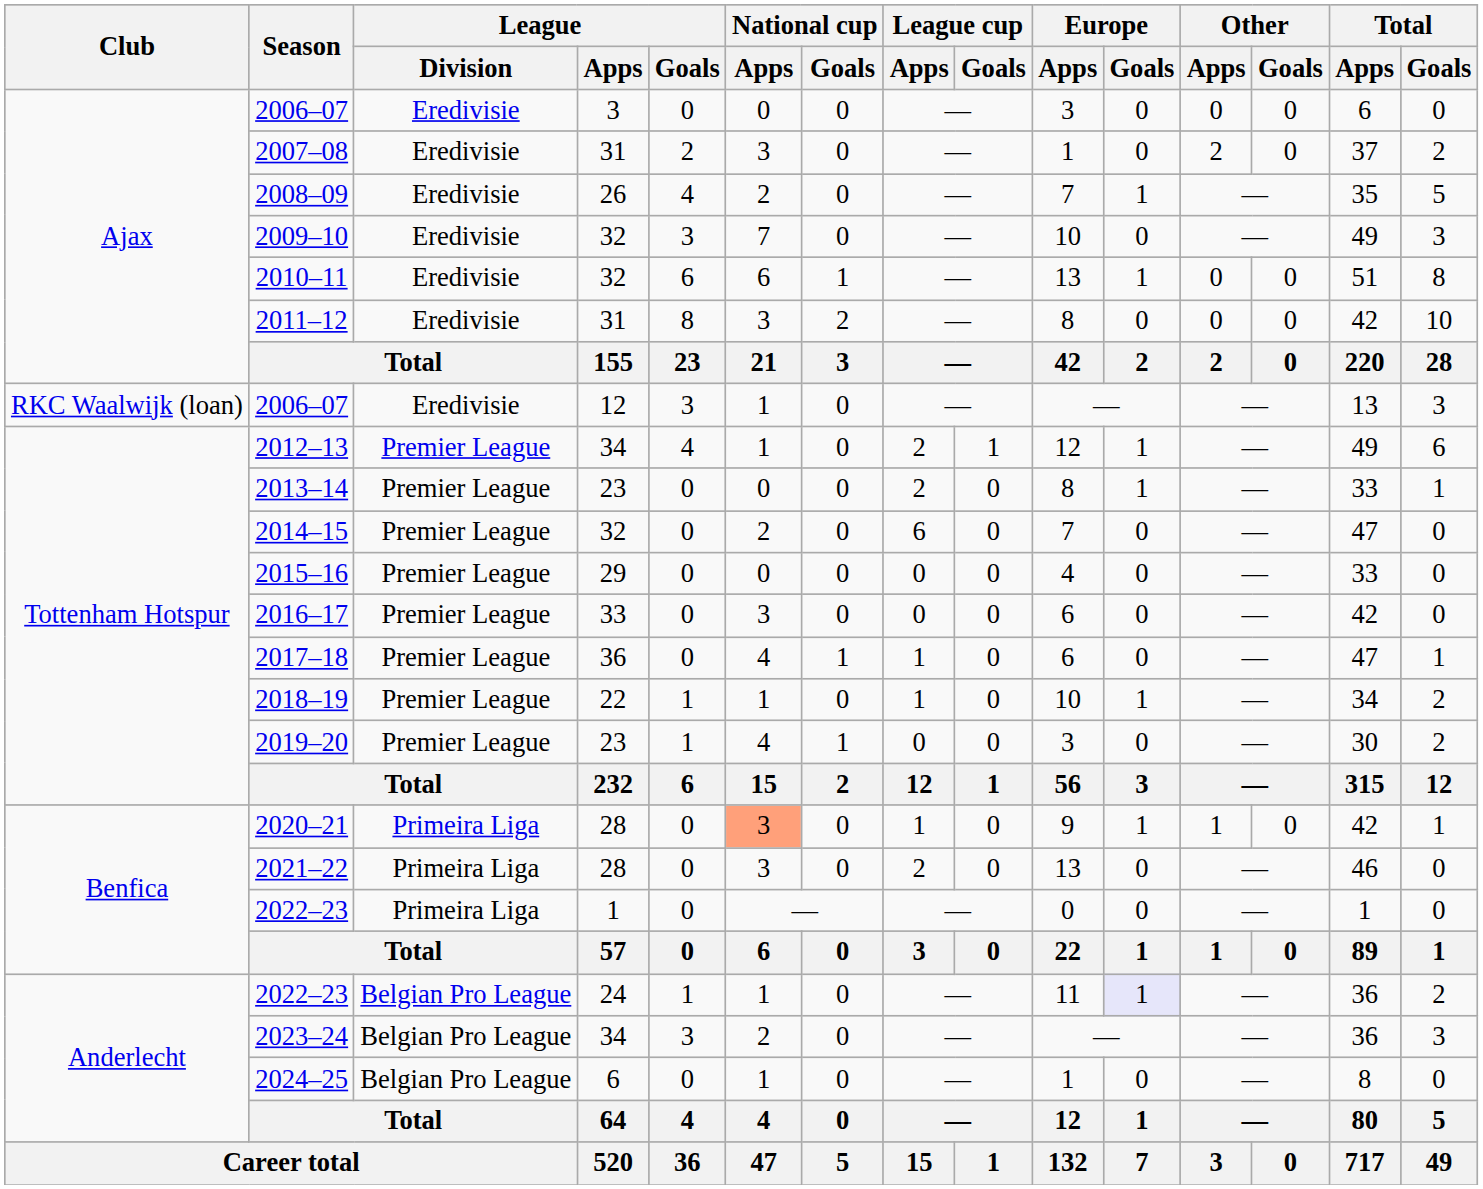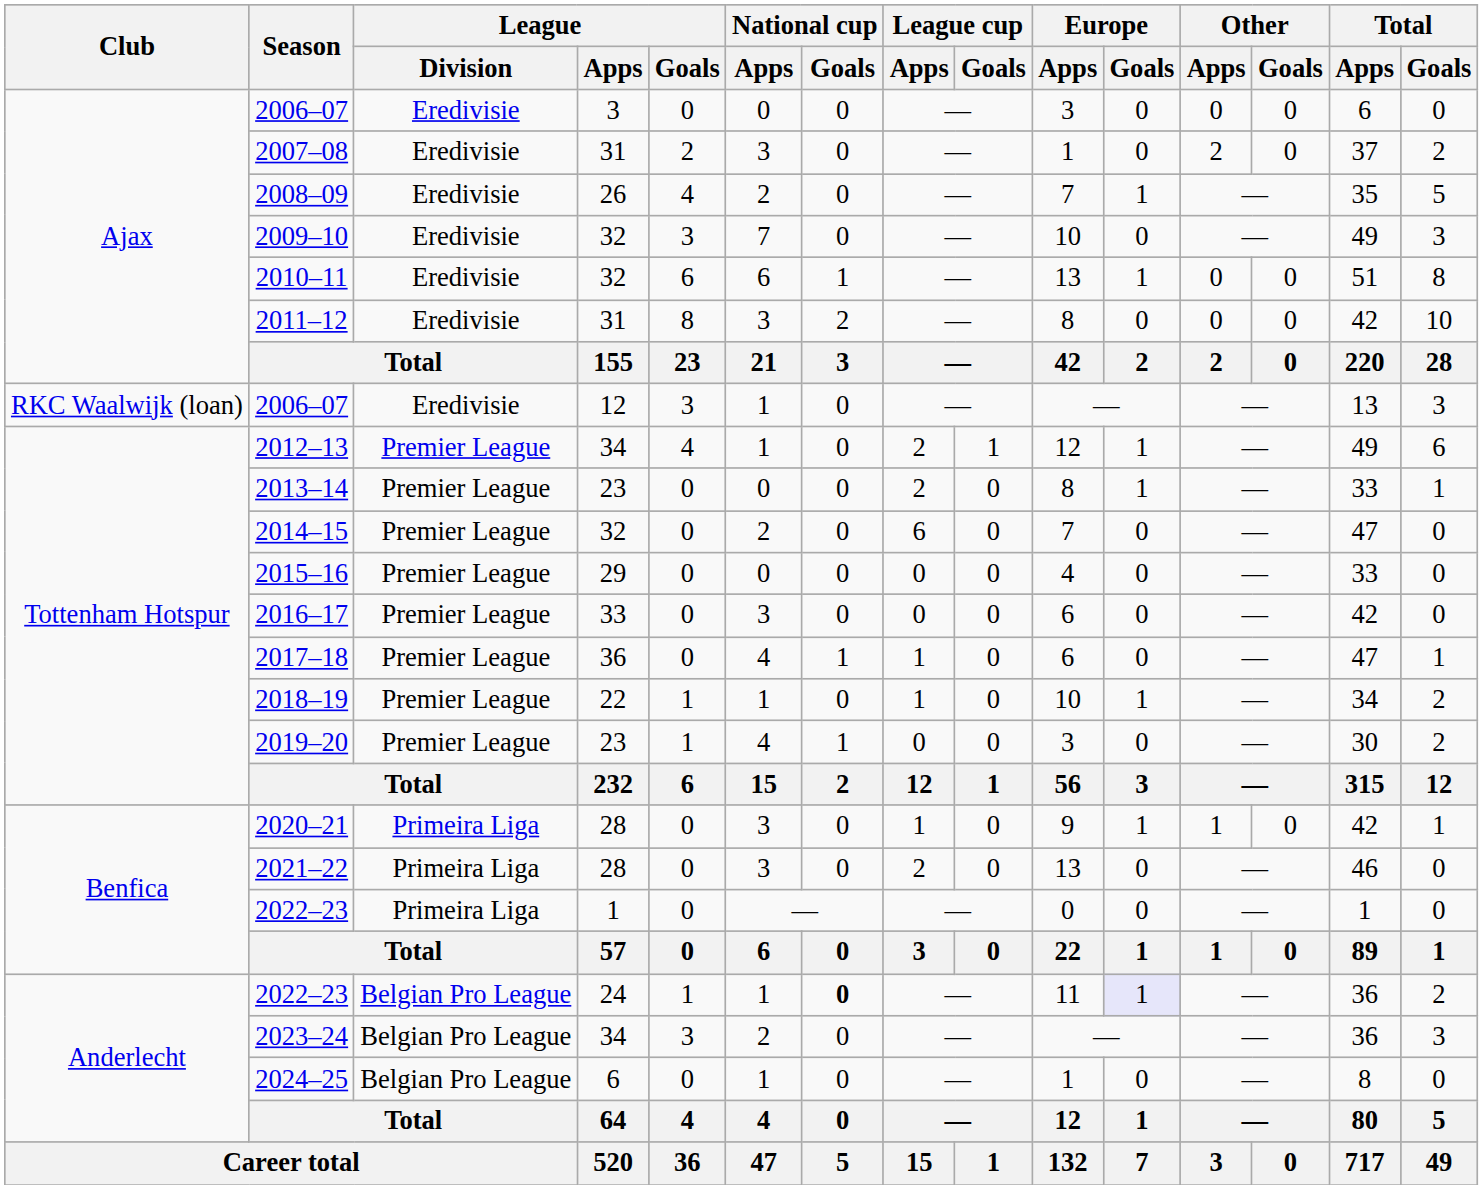(764, 825) lightsalmon background -> (764, 825) no background
(843, 994) normal -> (843, 994) bold
